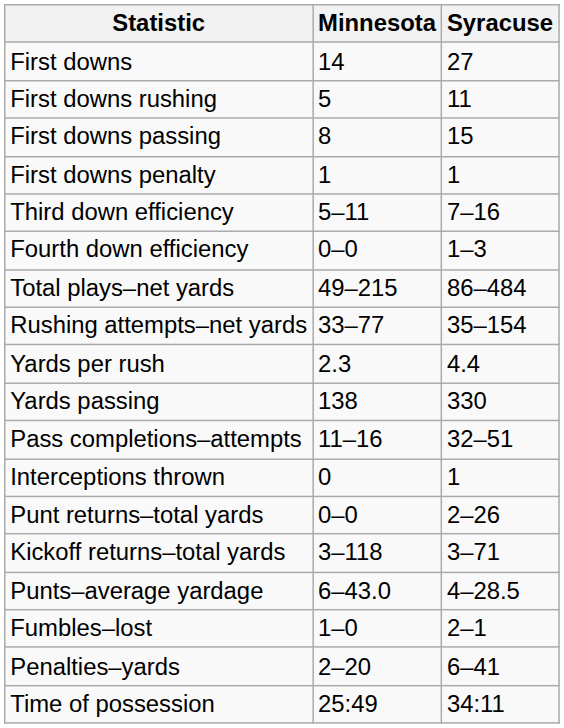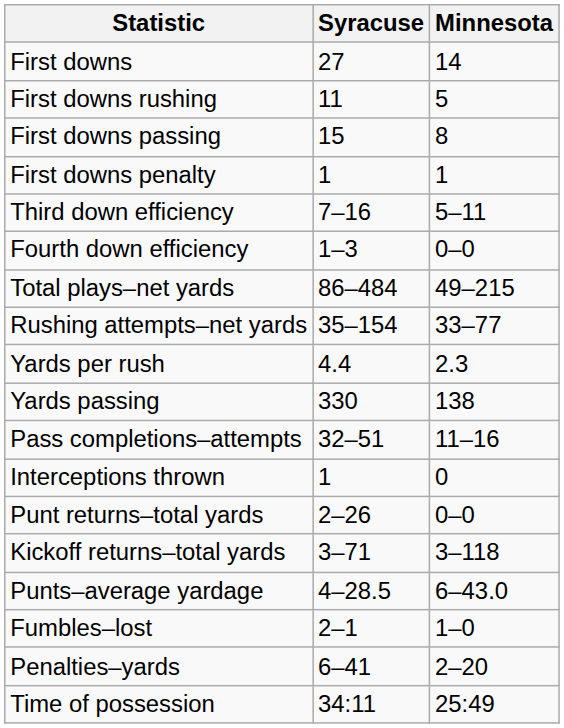columns swapped: (500, 23) <-> (377, 23)
